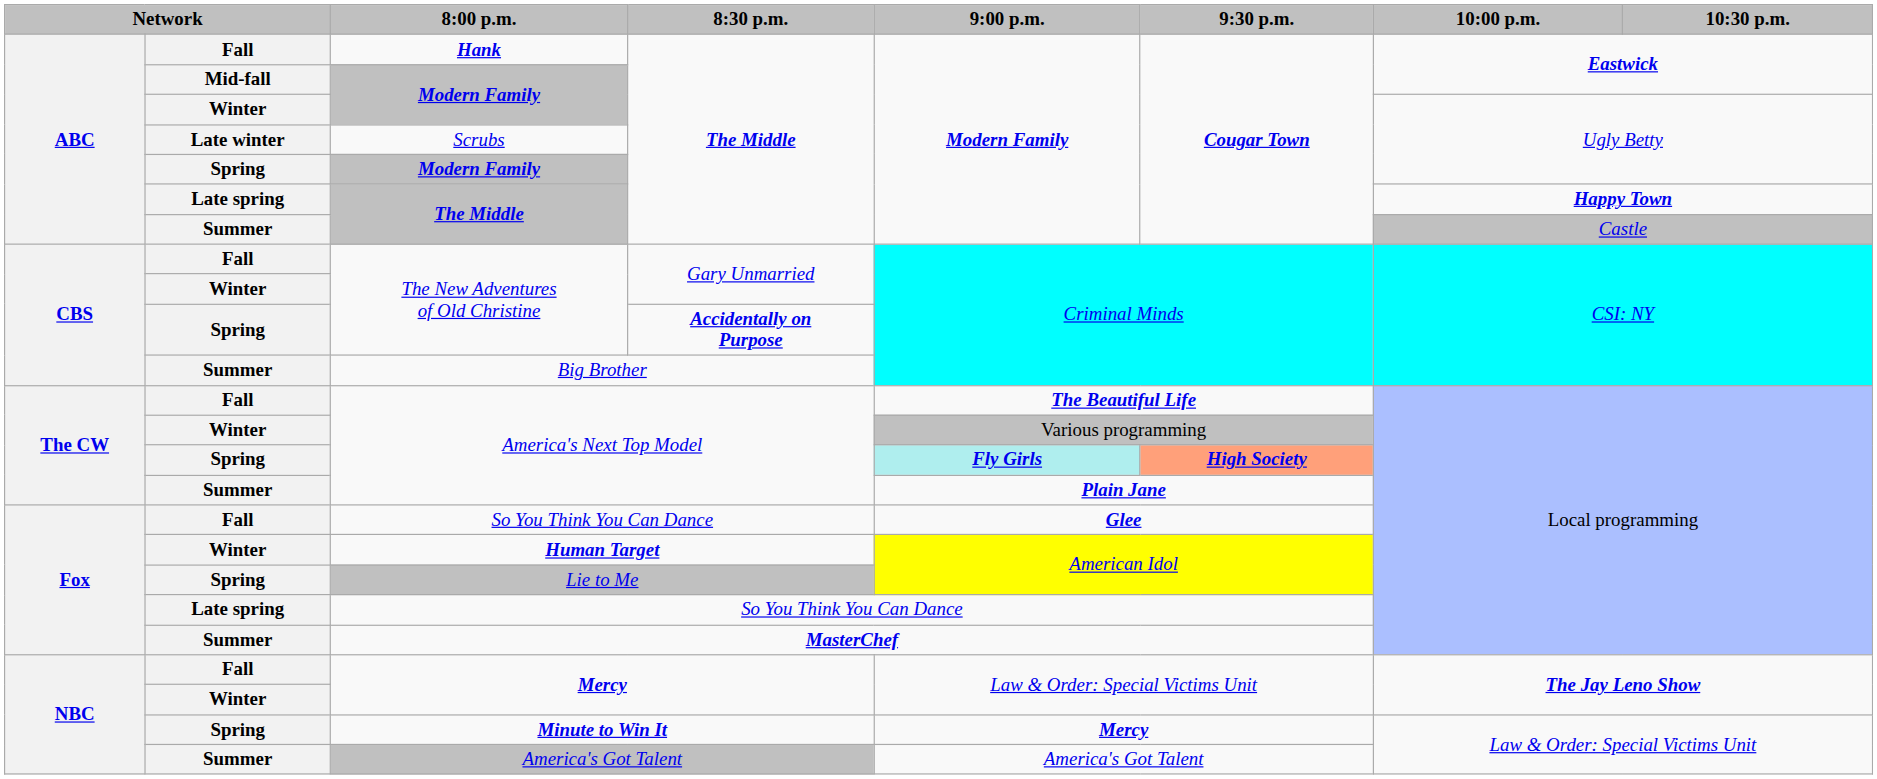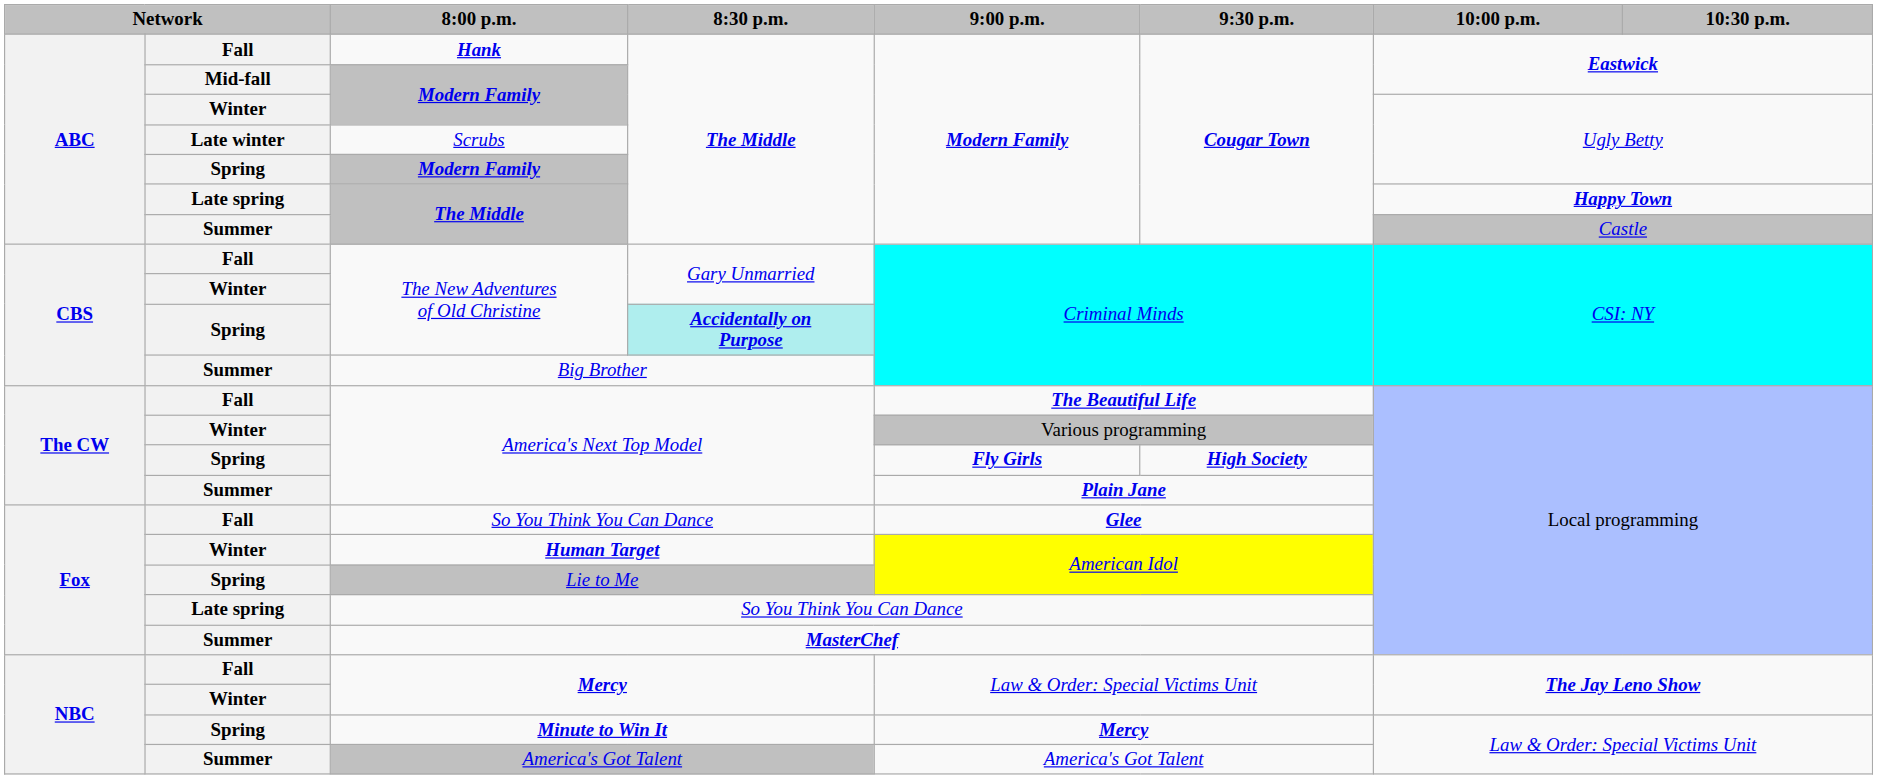(751, 329) no background -> (751, 329) paleturquoise background
(1007, 459) paleturquoise background -> (1007, 459) no background
(1257, 459) lightsalmon background -> (1257, 459) no background
